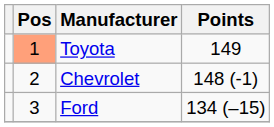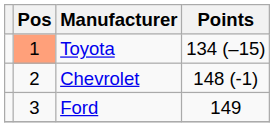(226, 49) 149 -> (226, 49) 134 (–15)
(226, 108) 134 (–15) -> (226, 108) 149
